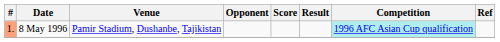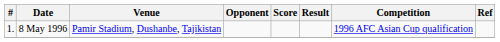(10, 29) lightsalmon background -> (10, 29) no background
(403, 29) paleturquoise background -> (403, 29) no background
